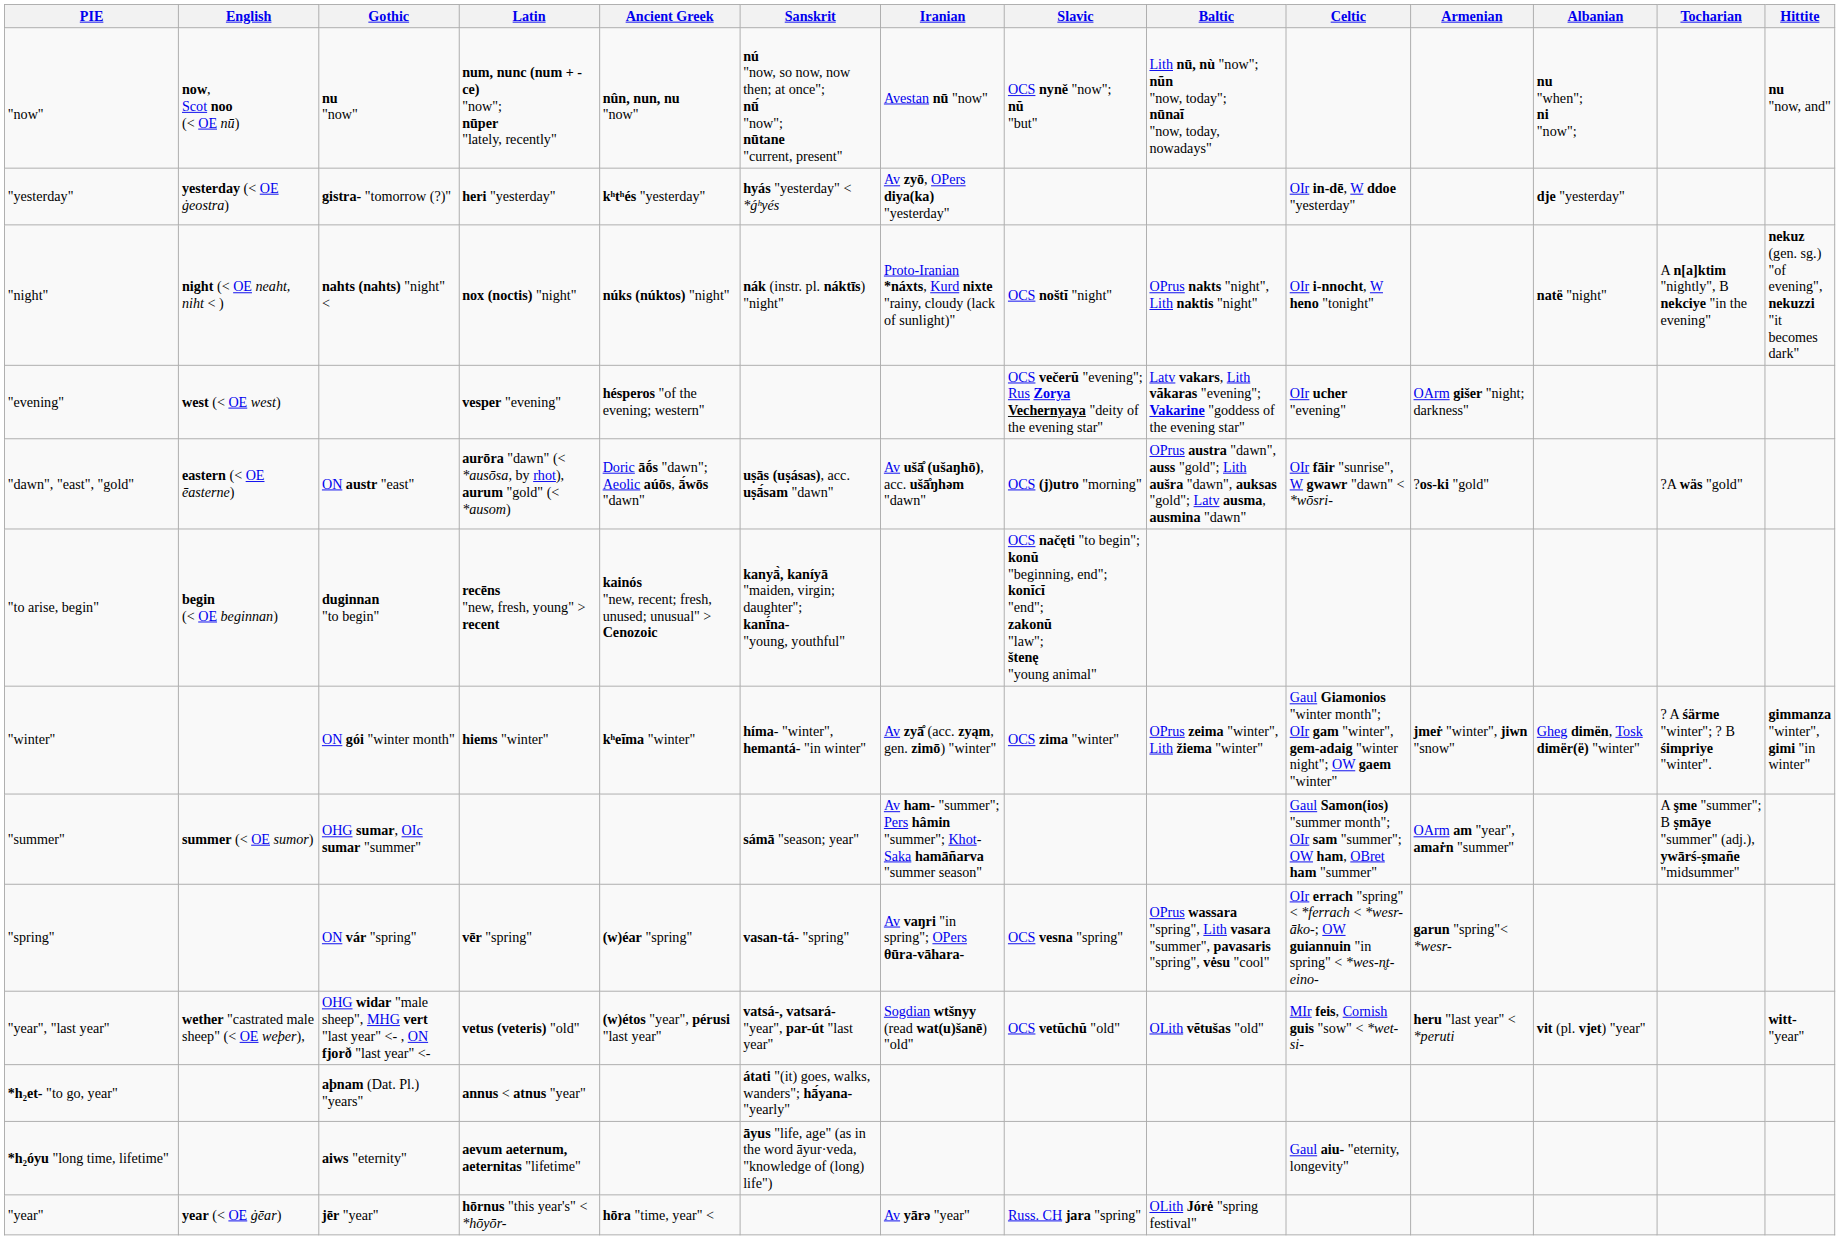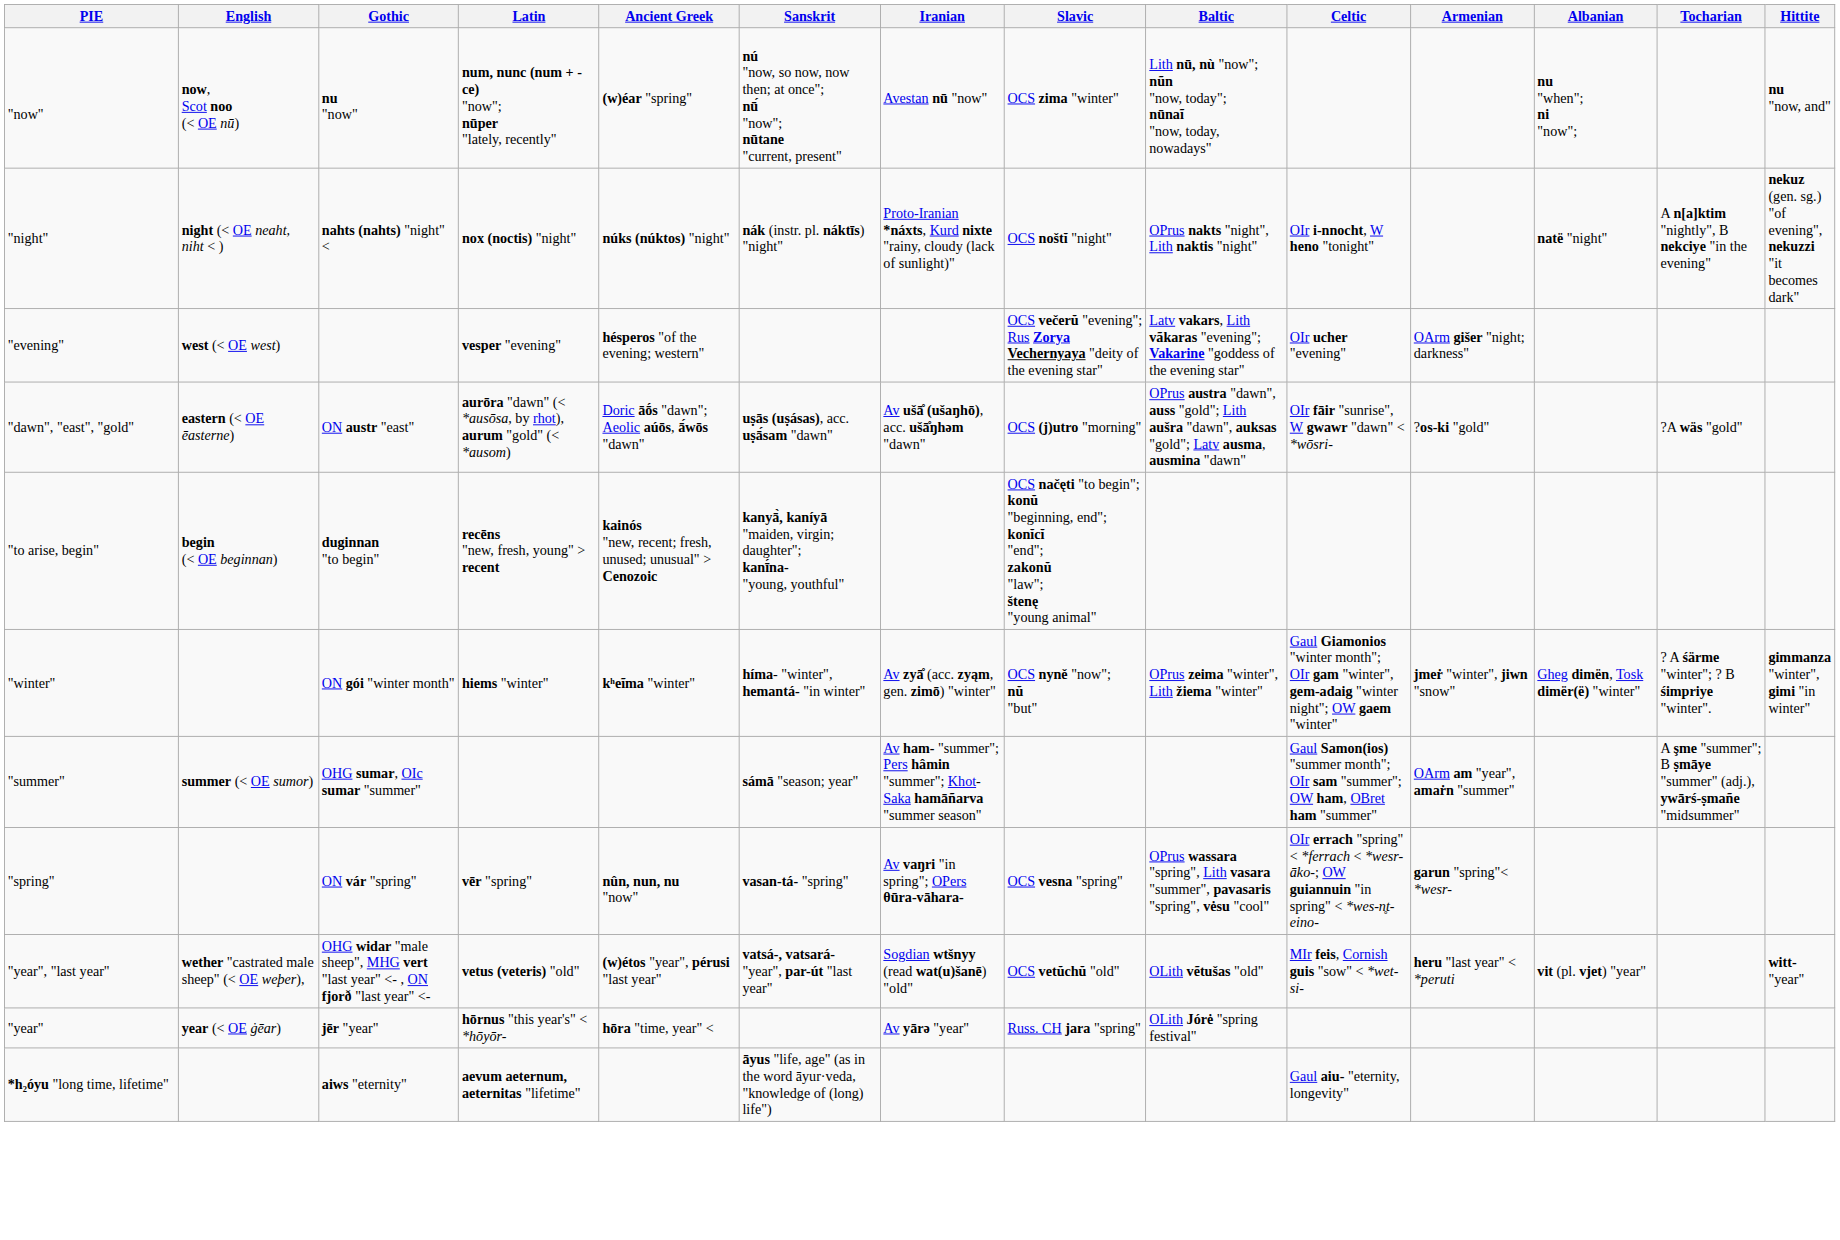(641, 106) nûn, nun, nu "now" -> (647, 98) (w)éar "spring"
(1060, 106) OCS nyně "now"; nŭ "but" -> (1063, 98) OCS zima "winter"
- row: (41, 196)
(1064, 740) OCS zima "winter" -> (1059, 691) OCS nyně "now"; nŭ "but"
(647, 937) (w)éar "spring" -> (641, 889) nûn, nun, nu "now"
- row: (63, 1092)
rows swapped: (26, 1214) <-> (88, 1158)
